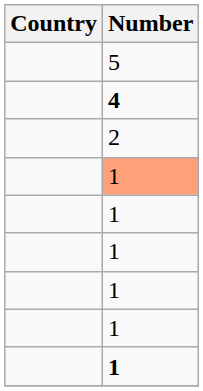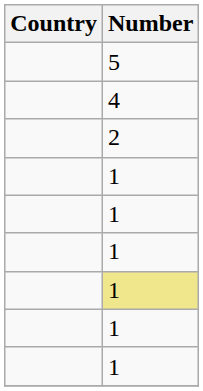(114, 99) bold -> (114, 99) normal
(114, 175) lightsalmon background -> (114, 175) no background
(114, 289) no background -> (114, 289) khaki background
(114, 366) bold -> (114, 366) normal
